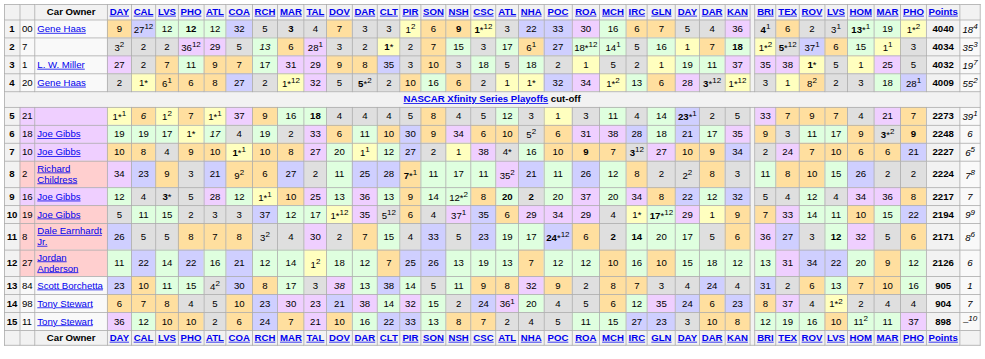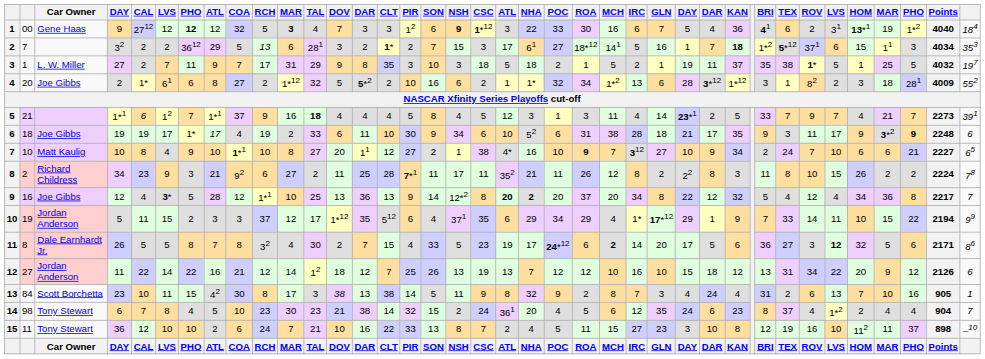(62, 83) Gene Haas -> (59, 83) Joe Gibbs
(59, 152) Joe Gibbs -> (61, 152) Matt Kaulig
(59, 215) Joe Gibbs -> (58, 219) Jordan Anderson
(637, 237) bold -> (637, 245) normal
